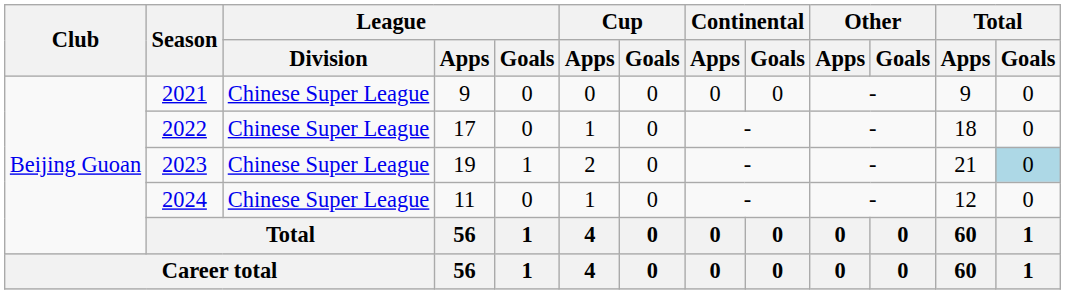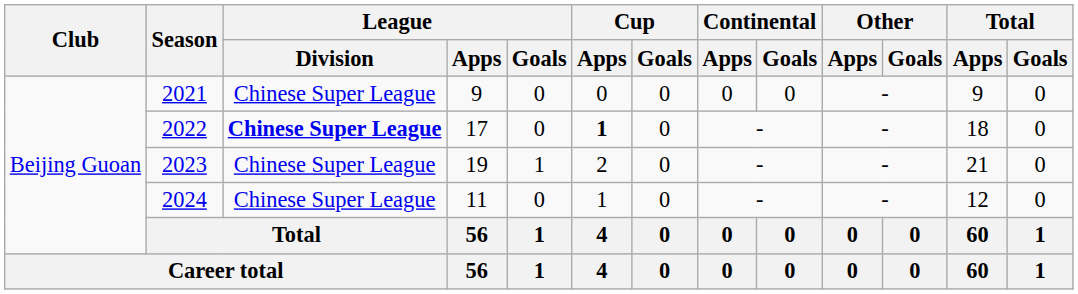(329, 128) normal -> (335, 128) bold
(590, 128) normal -> (602, 128) bold
(1028, 164) lightblue background -> (1040, 164) no background
